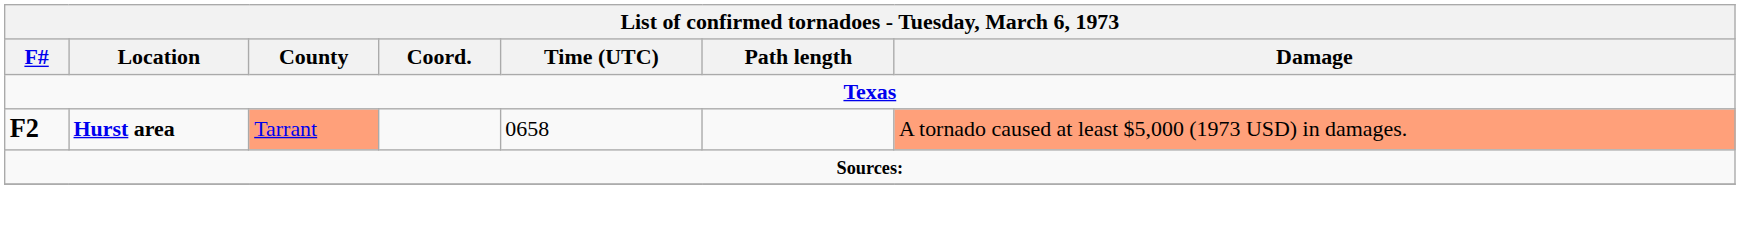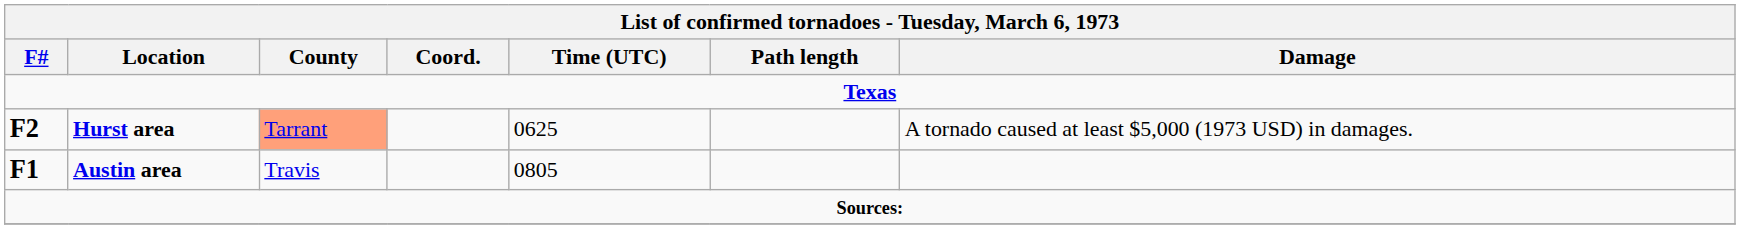(527, 128) 0658 -> (536, 128) 0625
(1153, 128) lightsalmon background -> (1159, 128) no background
+ row: (24, 169)
